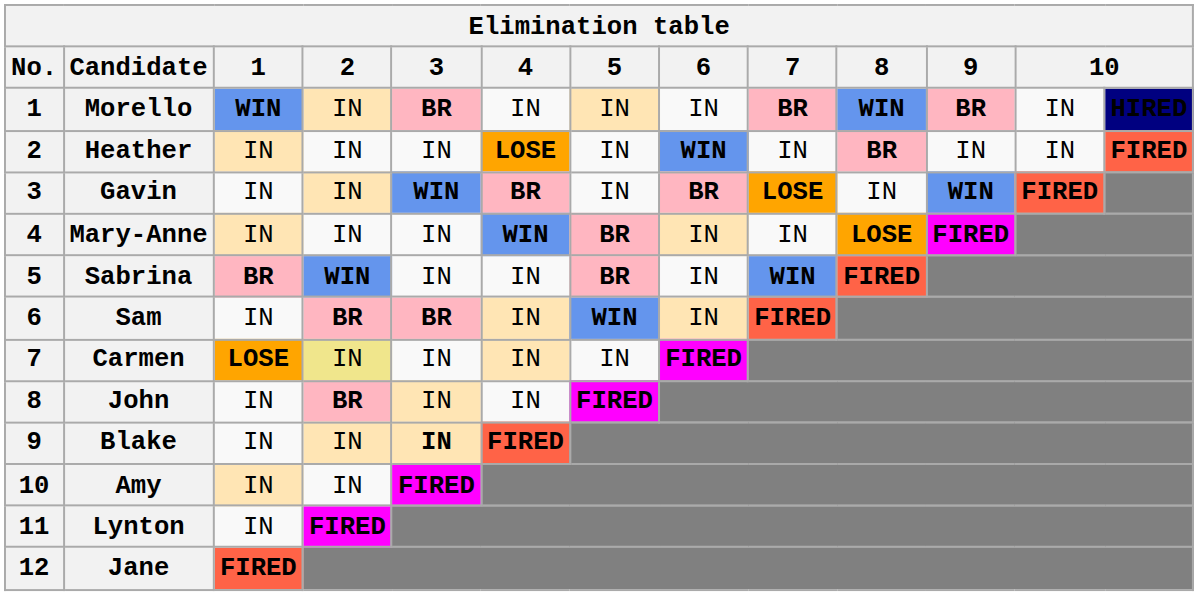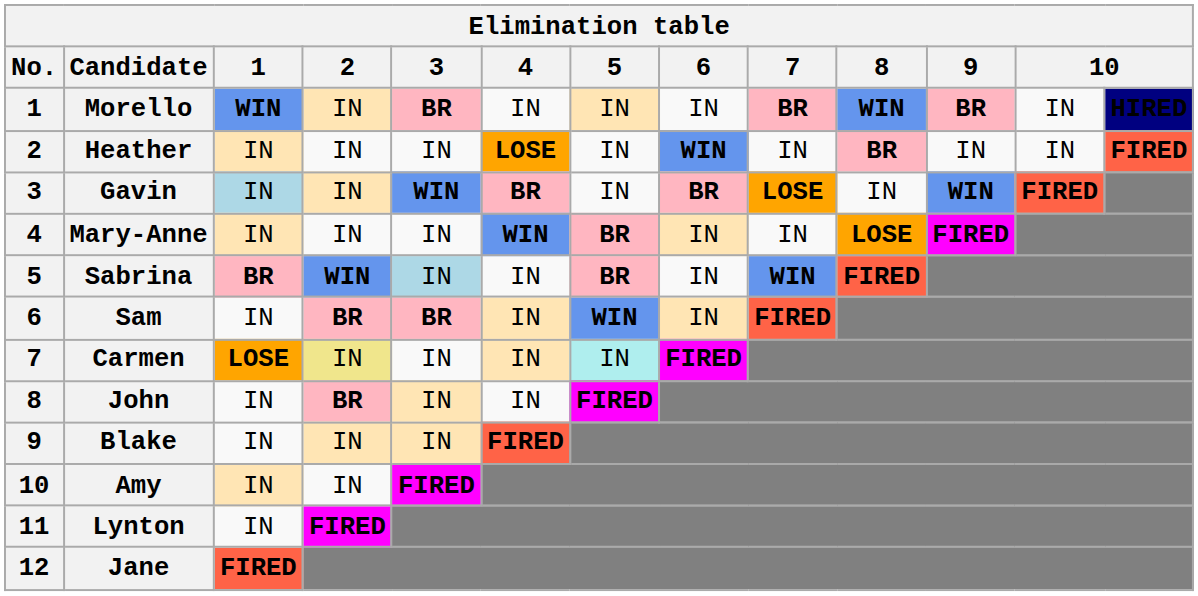(258, 193) no background -> (258, 193) lightblue background
(436, 276) no background -> (436, 276) lightblue background
(615, 360) no background -> (615, 360) paleturquoise background
(436, 443) bold -> (436, 443) normal
